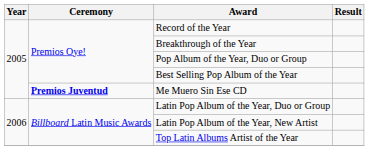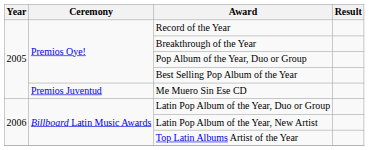(69, 91) bold -> (66, 91) normal
